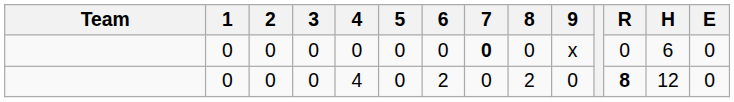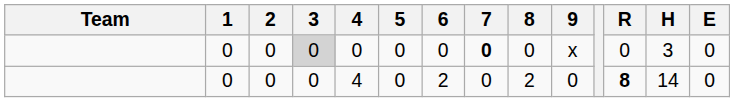(314, 50) no background -> (314, 50) lightgrey background
(668, 50) 6 -> (668, 50) 3
(668, 81) 12 -> (668, 81) 14
